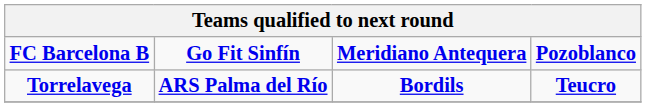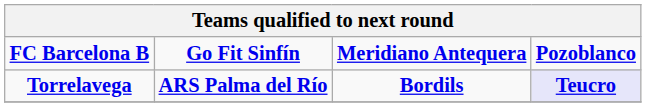(586, 85) no background -> (586, 85) lavender background
